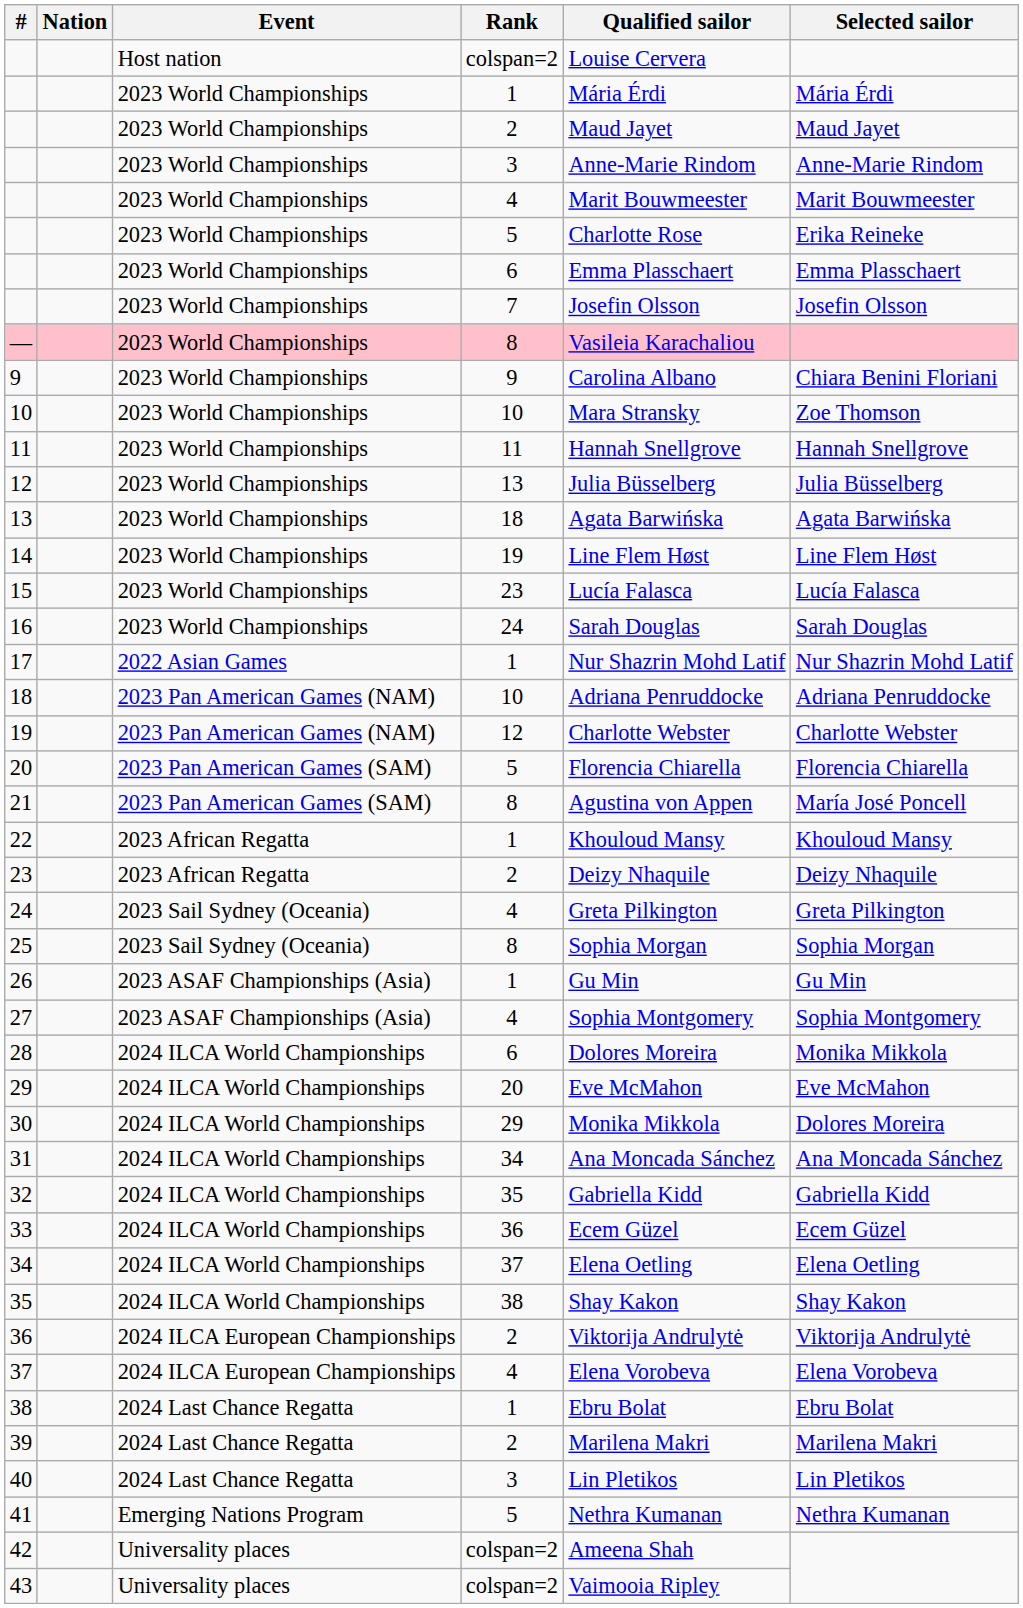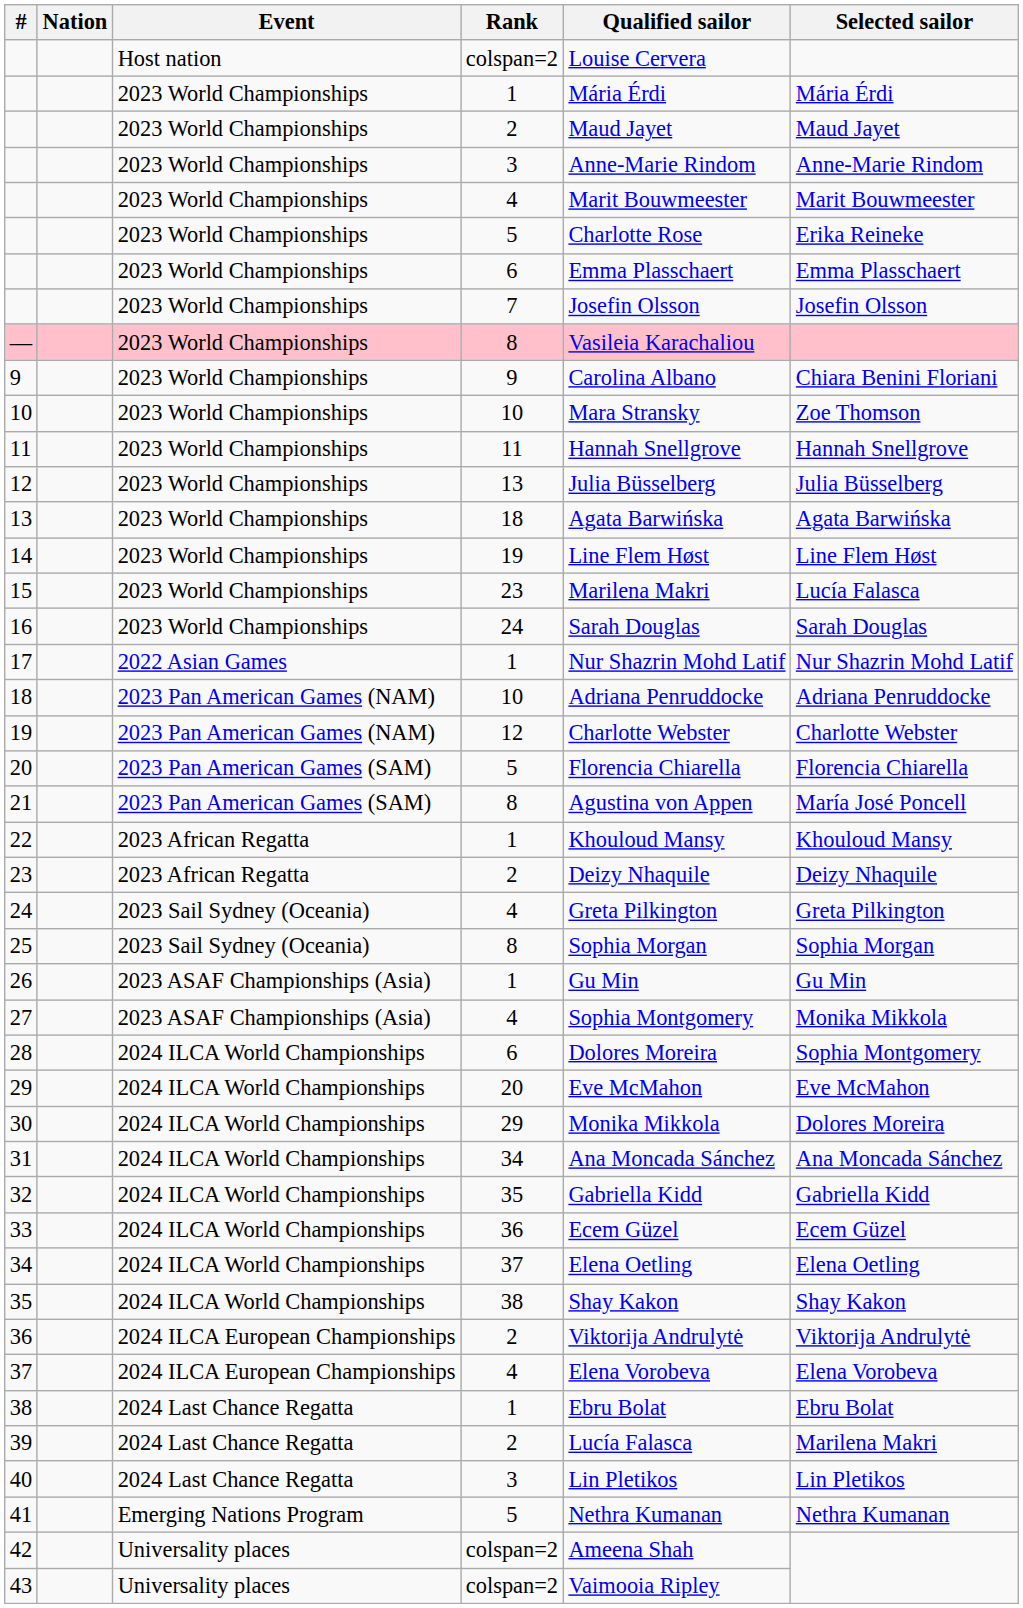(630, 590) Lucía Falasca -> (639, 590) Marilena Makri
(888, 1016) Sophia Montgomery -> (871, 1016) Monika Mikkola
(871, 1052) Monika Mikkola -> (888, 1052) Sophia Montgomery
(639, 1443) Marilena Makri -> (630, 1443) Lucía Falasca
